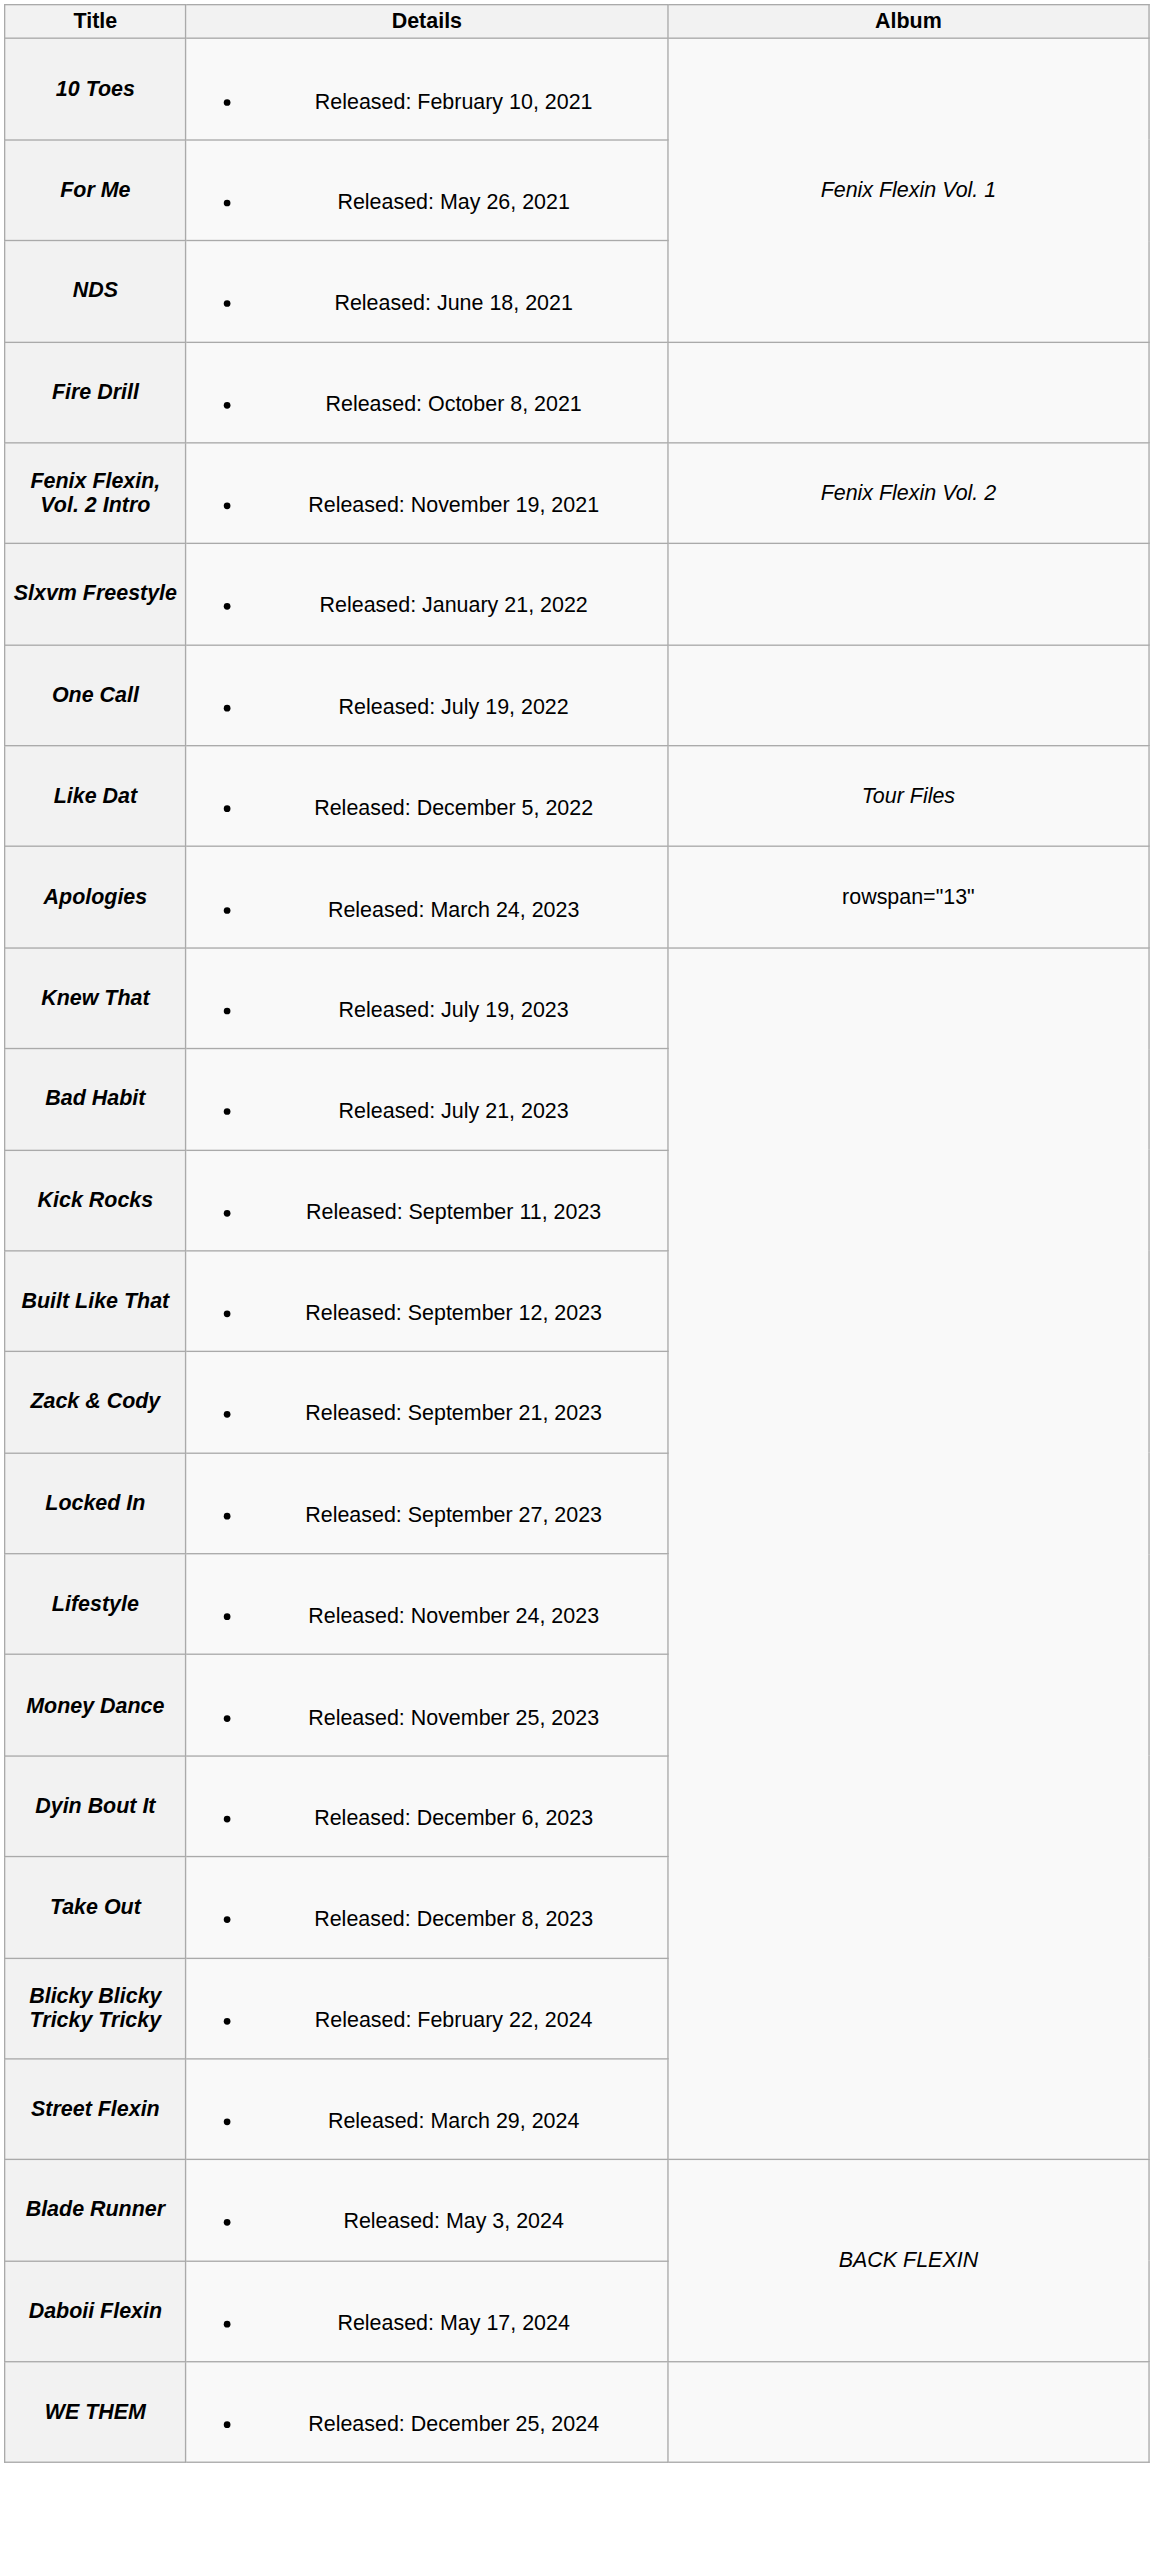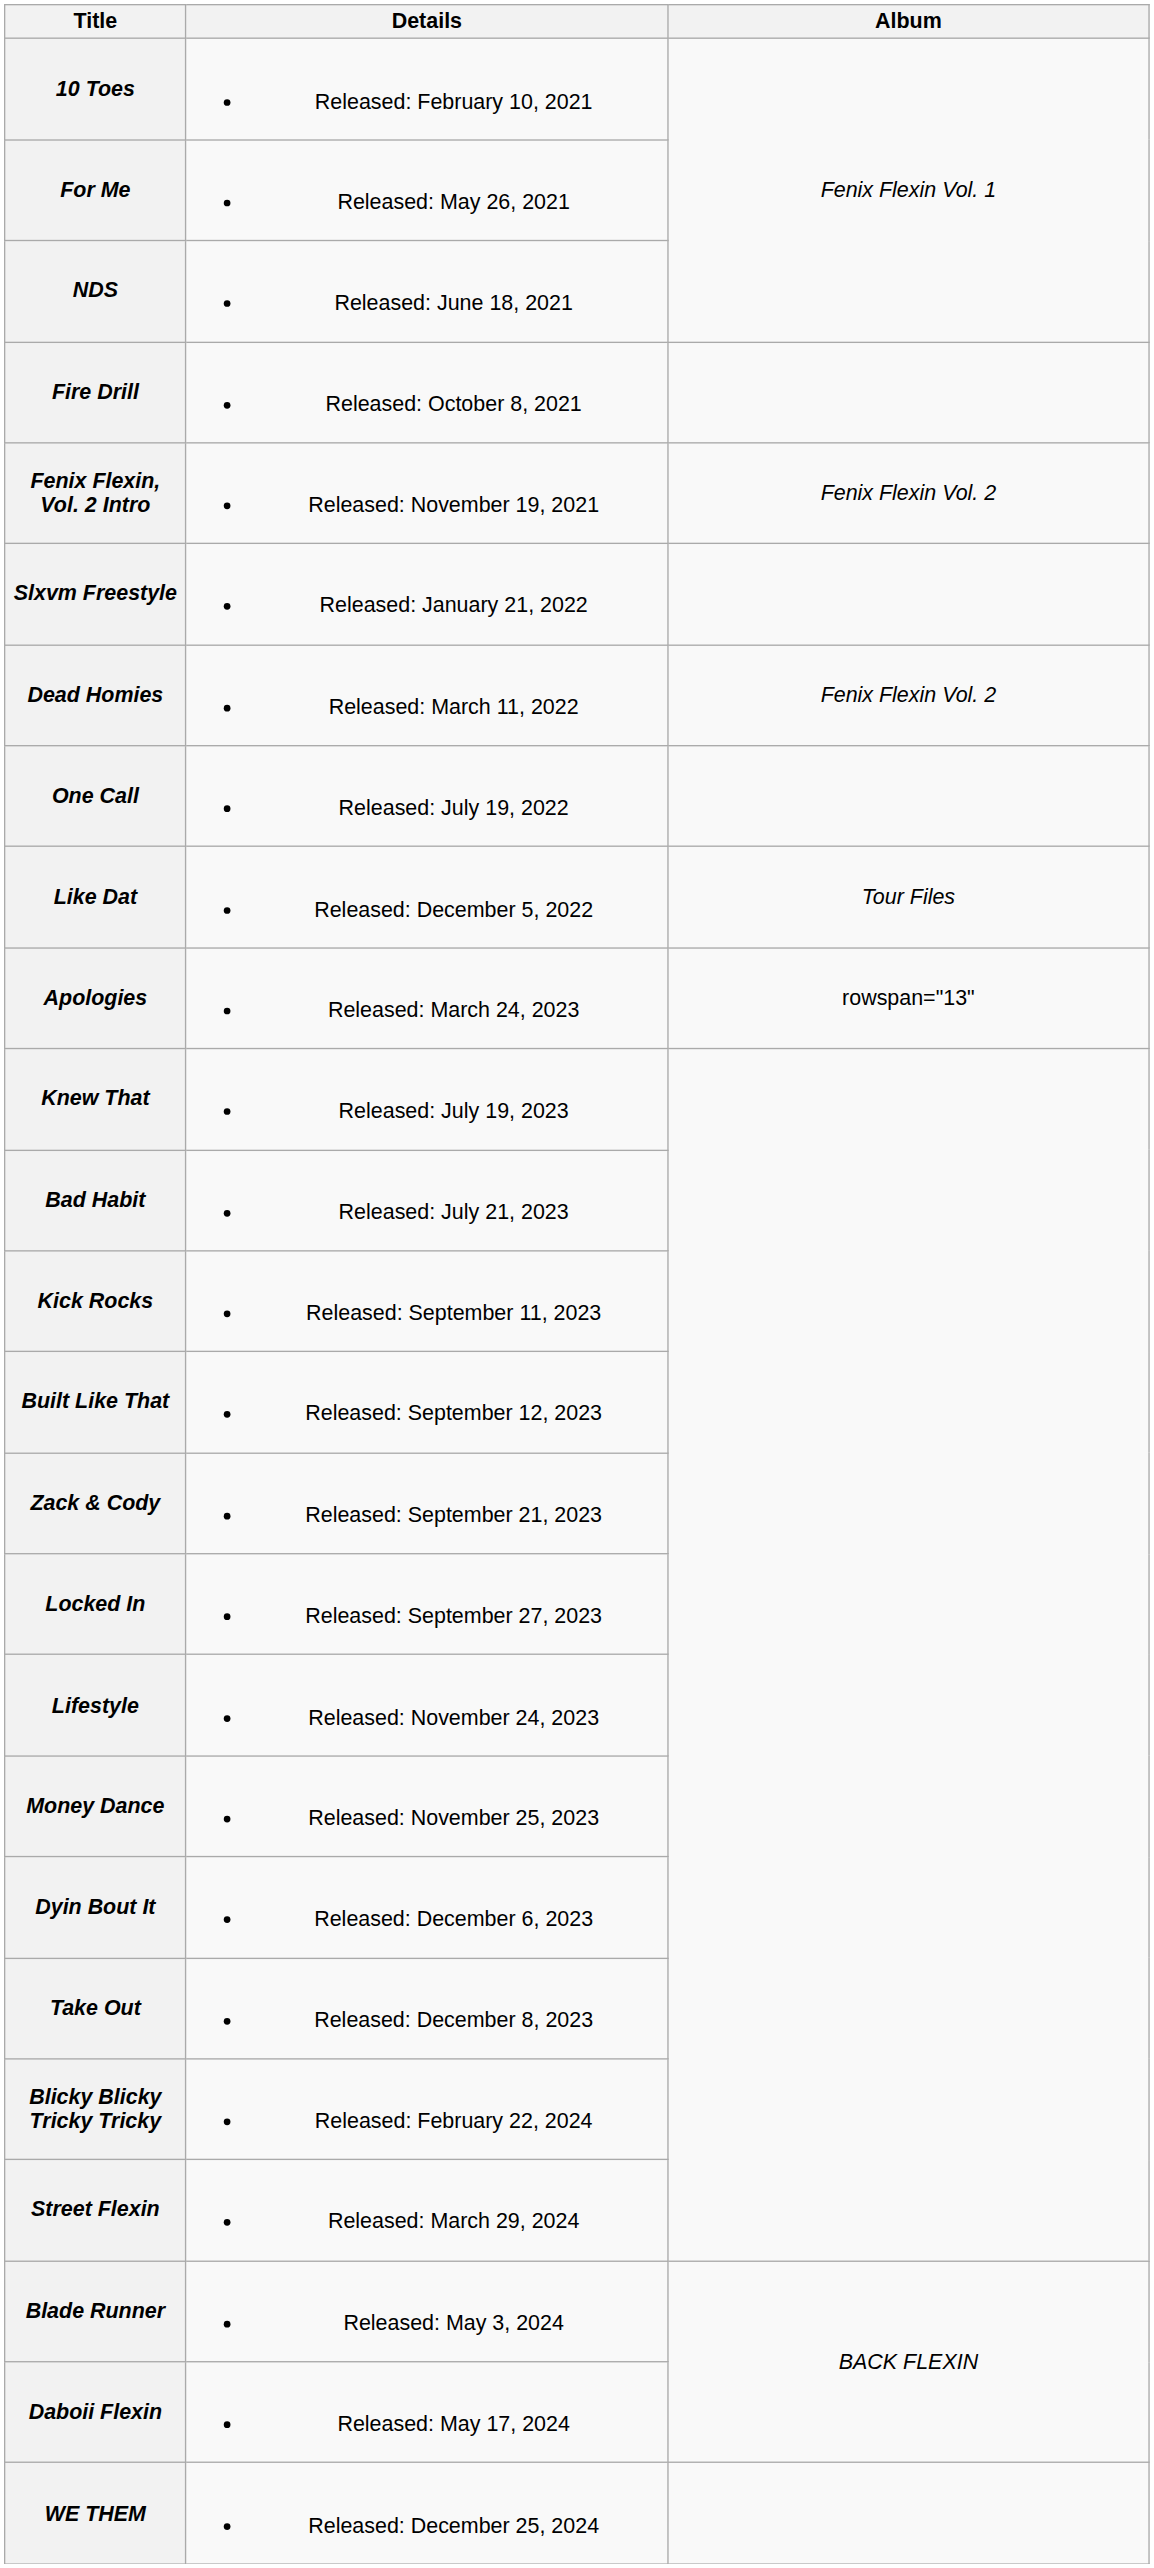+ row: (95, 695)
